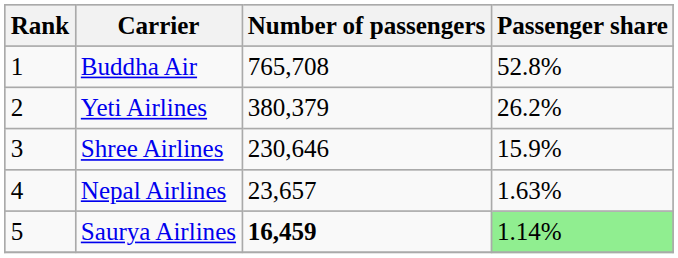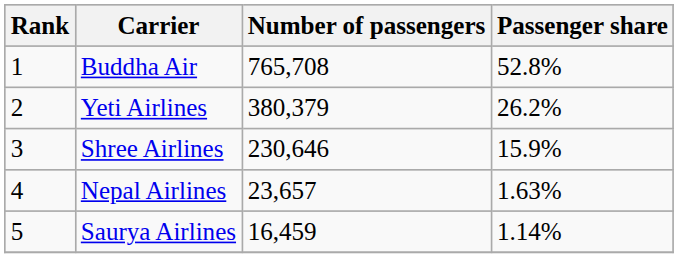(282, 232) bold -> (282, 232) normal
(529, 232) lightgreen background -> (529, 232) no background
